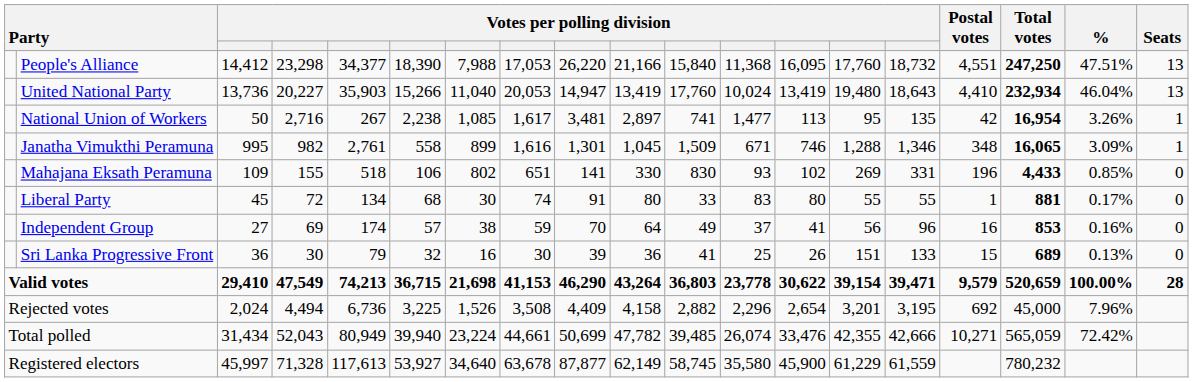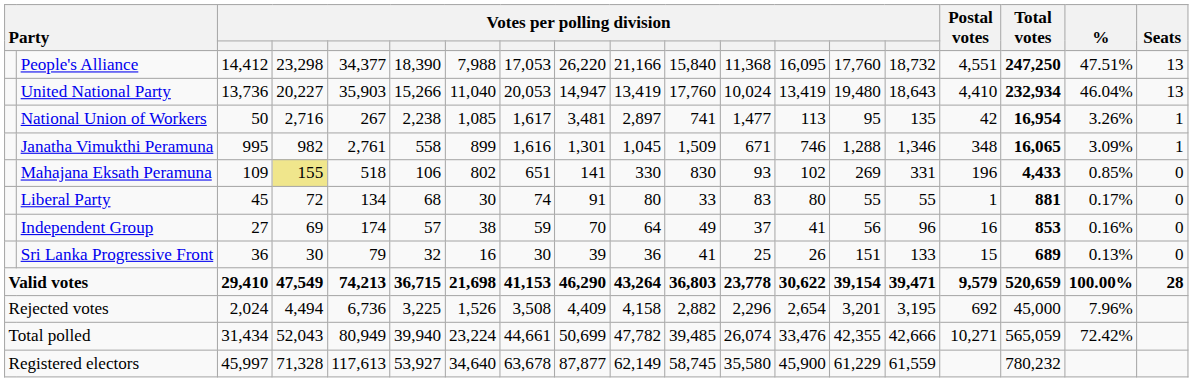(310, 173) no background -> (310, 173) khaki background
